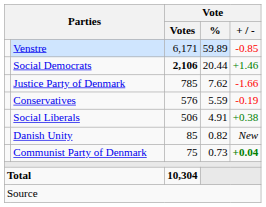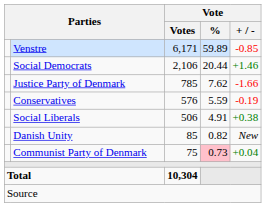(185, 65) bold -> (185, 65) normal
(218, 153) no background -> (218, 153) pink background
(245, 153) bold -> (245, 153) normal
